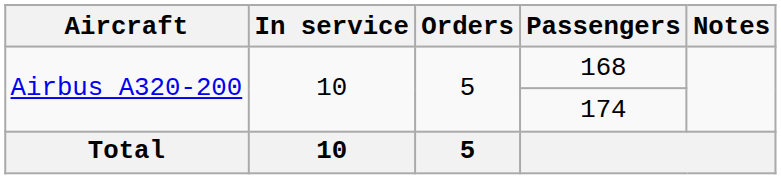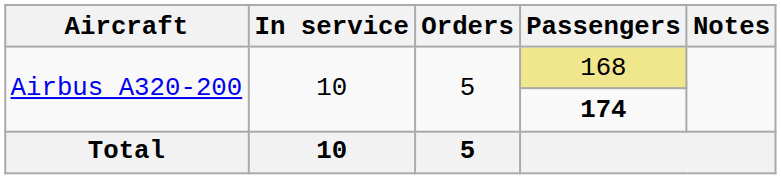(603, 68) no background -> (603, 68) khaki background
(603, 110) normal -> (603, 110) bold
